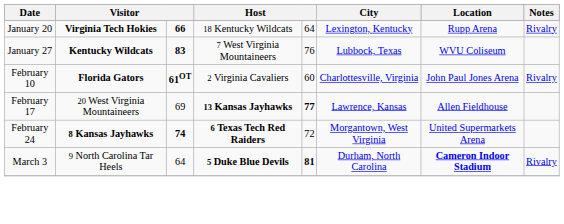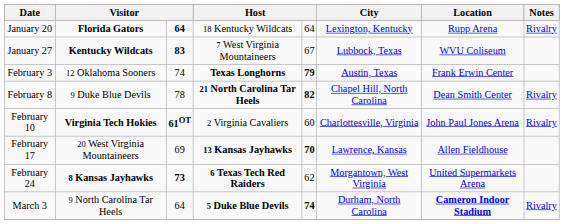(111, 28) Virginia Tech Hokies -> (111, 28) Florida Gators
(180, 28) 66 -> (180, 28) 64
(309, 50) 76 -> (309, 50) 67
+ row: (30, 72)
+ row: (30, 94)
(111, 78) Florida Gators -> (111, 122) Virginia Tech Hokies
(309, 106) 77 -> (309, 150) 70
(180, 134) 74 -> (180, 178) 73
(309, 134) 72 -> (309, 178) 62
(309, 161) 81 -> (309, 205) 74
